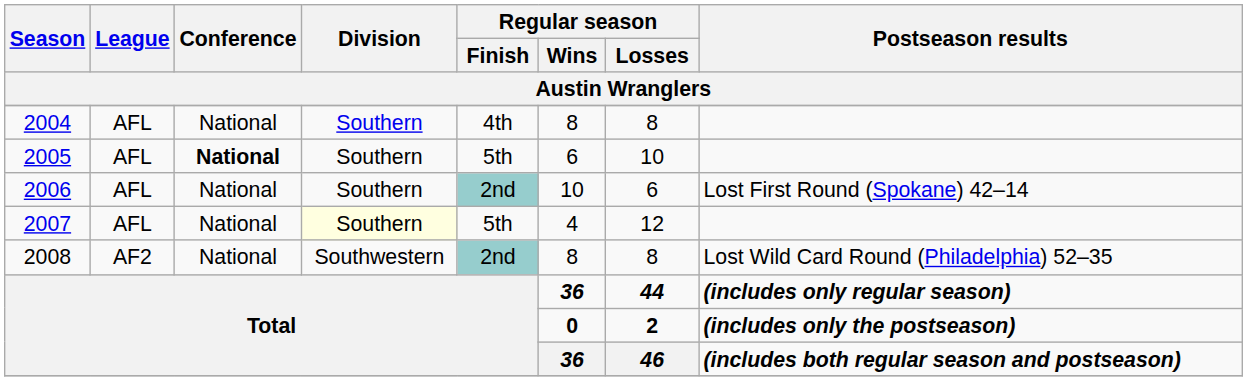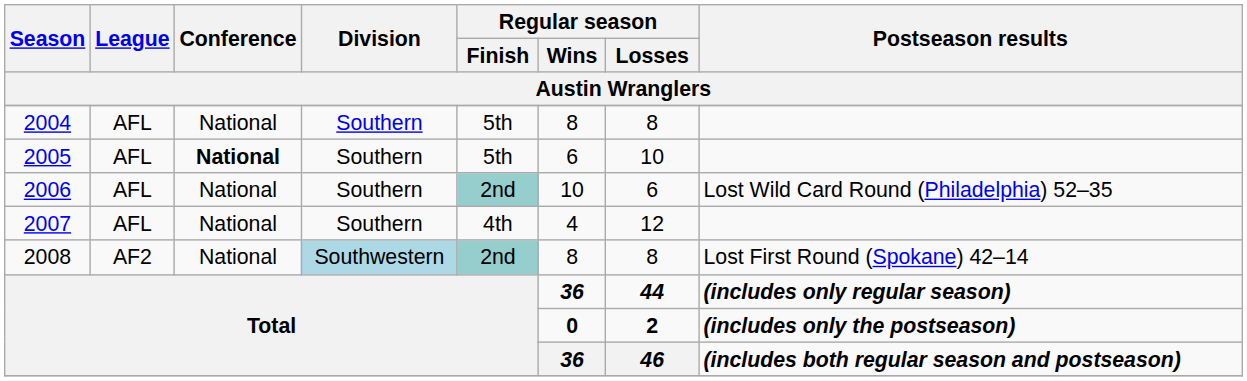(498, 123) 4th -> (498, 123) 5th
(866, 190) Lost First Round (Spokane) 42–14 -> (908, 190) Lost Wild Card Round (Philadelphia) 52–35
(379, 224) lightyellow background -> (379, 224) no background
(498, 224) 5th -> (498, 224) 4th
(379, 258) no background -> (379, 258) lightblue background
(908, 258) Lost Wild Card Round (Philadelphia) 52–35 -> (866, 258) Lost First Round (Spokane) 42–14
